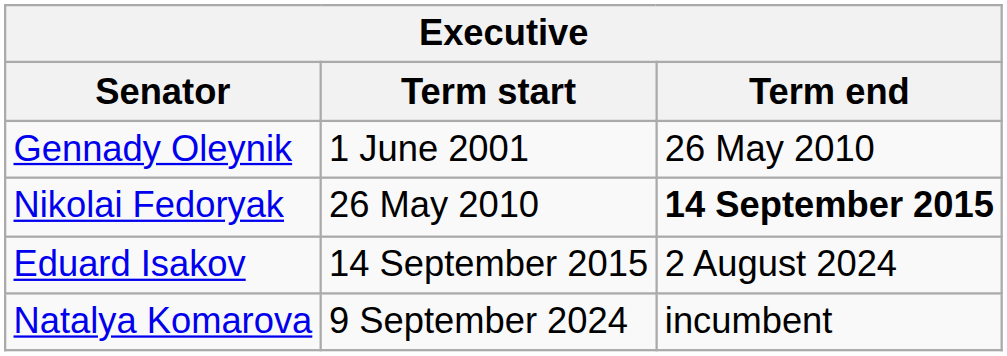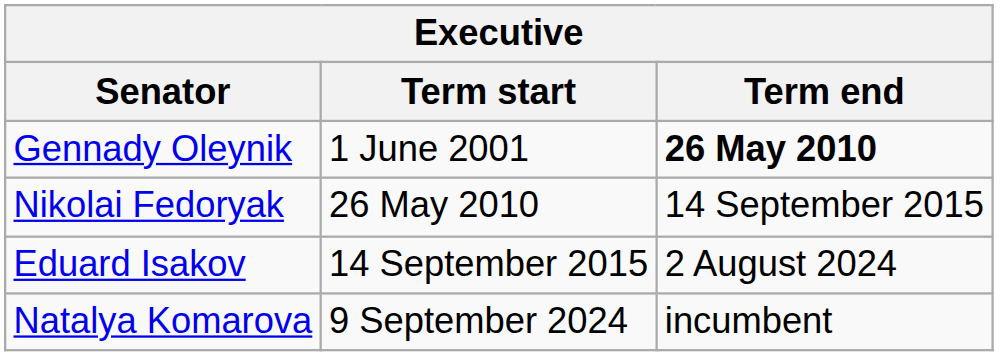(770, 148) normal -> (771, 148) bold
(829, 206) bold -> (824, 206) normal
